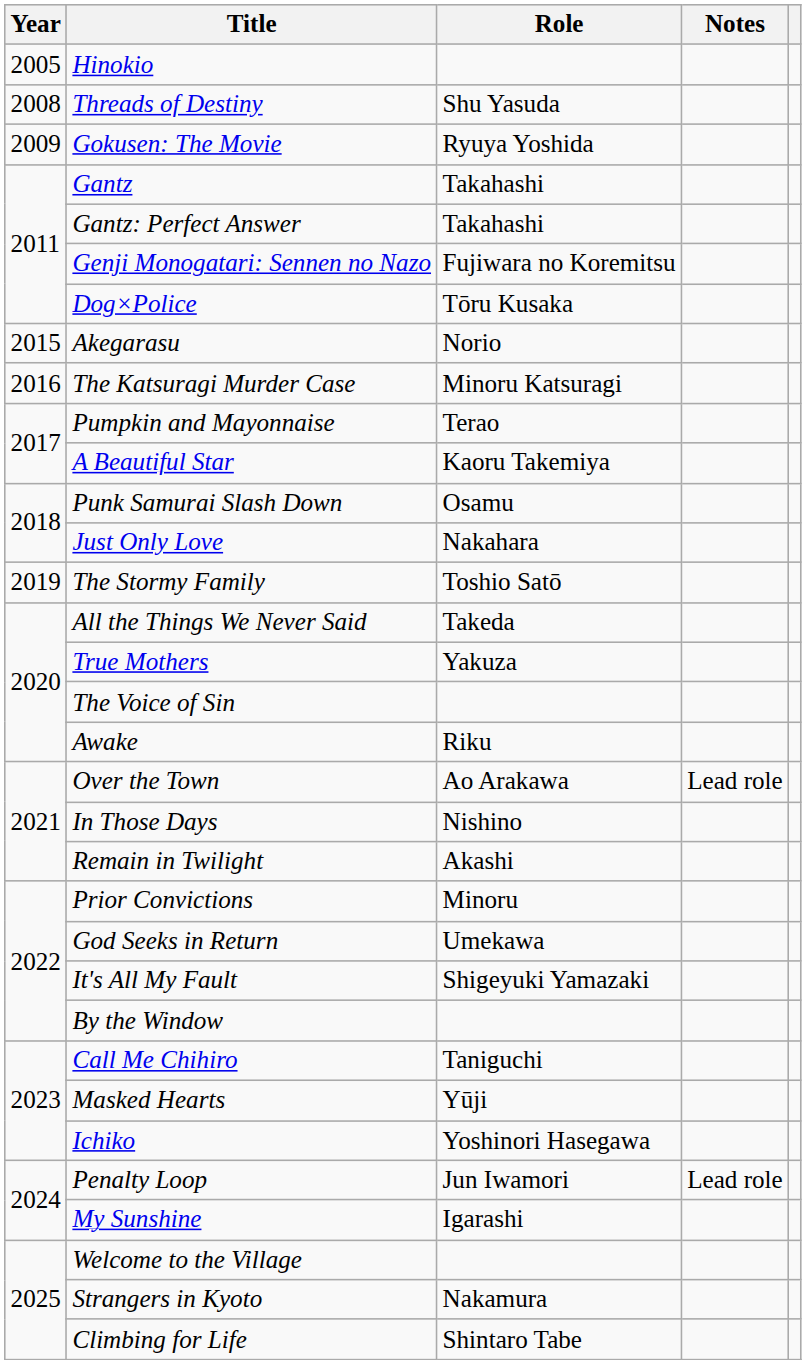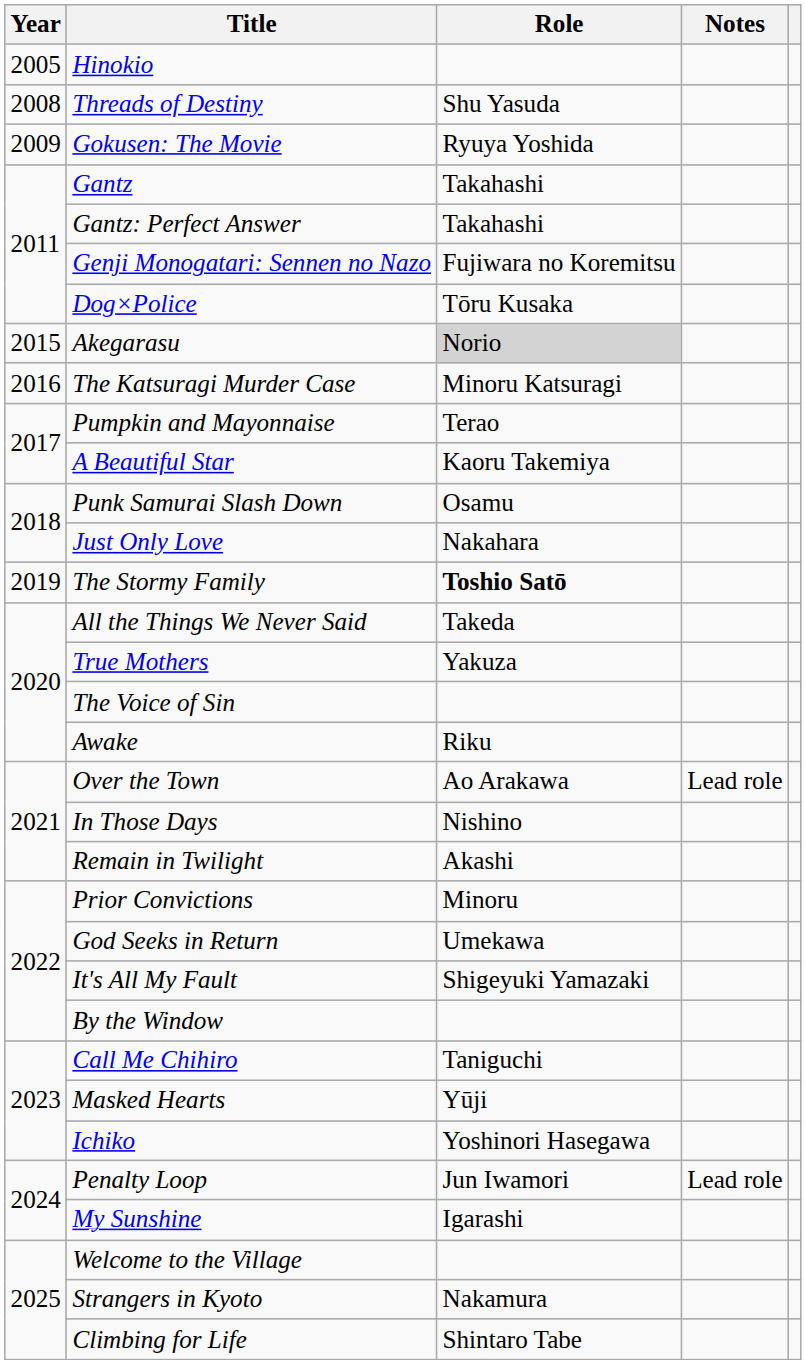(472, 343) no background -> (472, 343) lightgrey background
(502, 582) normal -> (505, 582) bold
